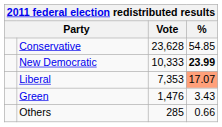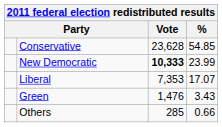(168, 63) normal -> (168, 63) bold
(202, 63) bold -> (202, 63) normal
(202, 79) lightsalmon background -> (202, 79) no background
